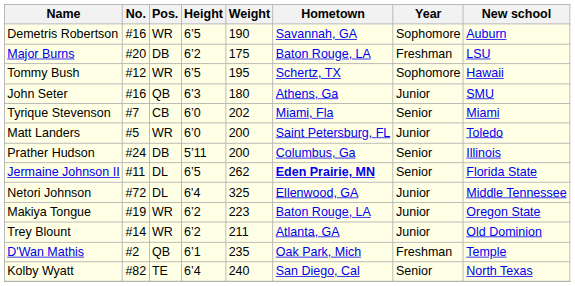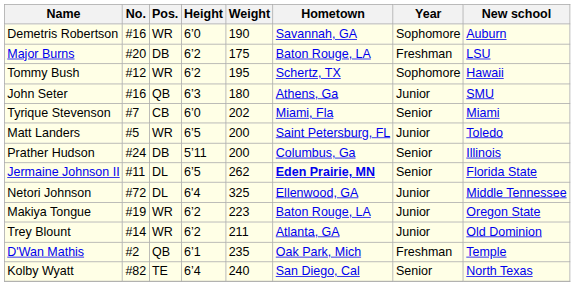(192, 34) 6’5 -> (192, 34) 6’0
(192, 73) 6’5 -> (192, 73) 6’2
(192, 133) 6’0 -> (192, 133) 6’5
